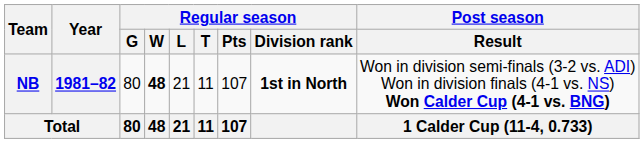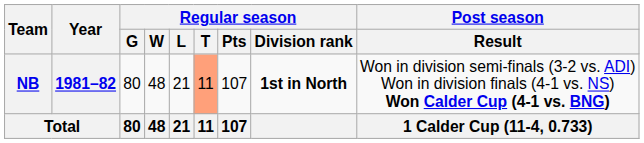(157, 84) bold -> (157, 84) normal
(206, 84) no background -> (206, 84) lightsalmon background
